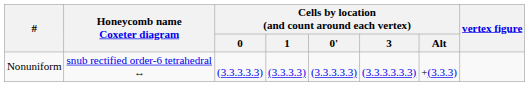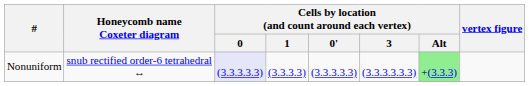(240, 73) no background -> (240, 73) lavender background
(439, 73) no background -> (439, 73) lightgreen background
